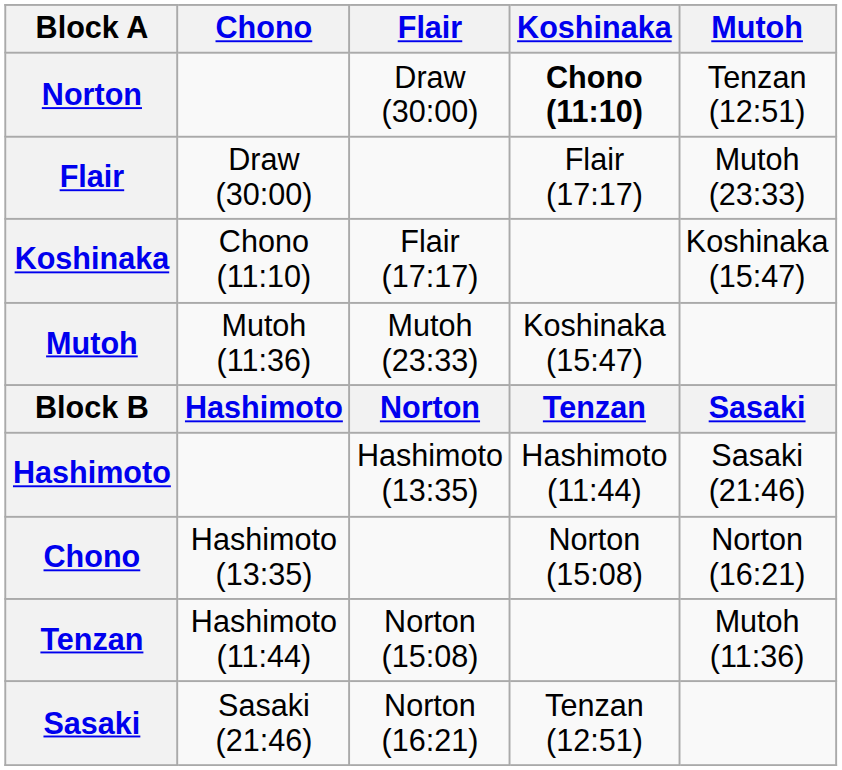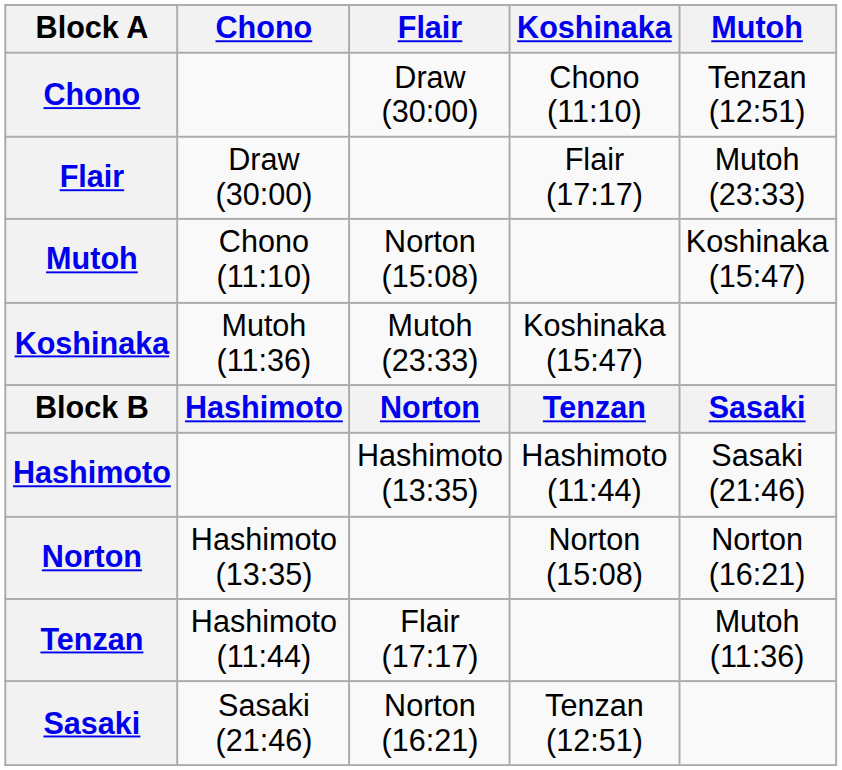(92, 94) Norton -> (92, 94) Chono
(594, 94) bold -> (594, 94) normal
(92, 260) Koshinaka -> (92, 260) Mutoh
(430, 260) Flair (17:17) -> (430, 260) Norton (15:08)
(92, 342) Mutoh -> (92, 342) Koshinaka
(92, 557) Chono -> (92, 557) Norton
(430, 639) Norton (15:08) -> (430, 639) Flair (17:17)
